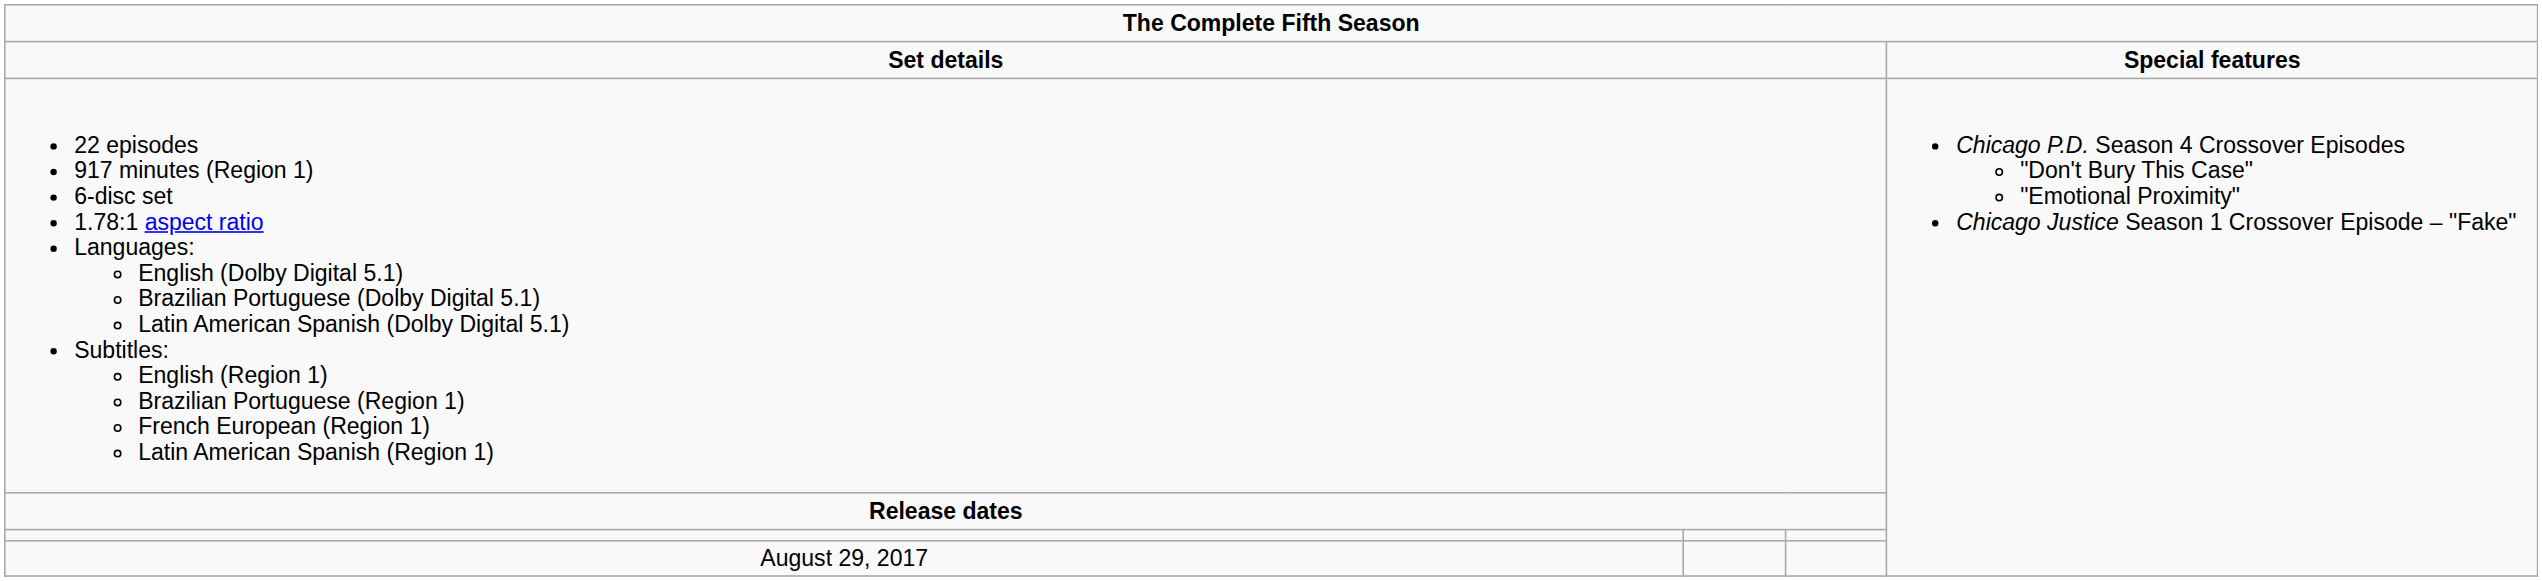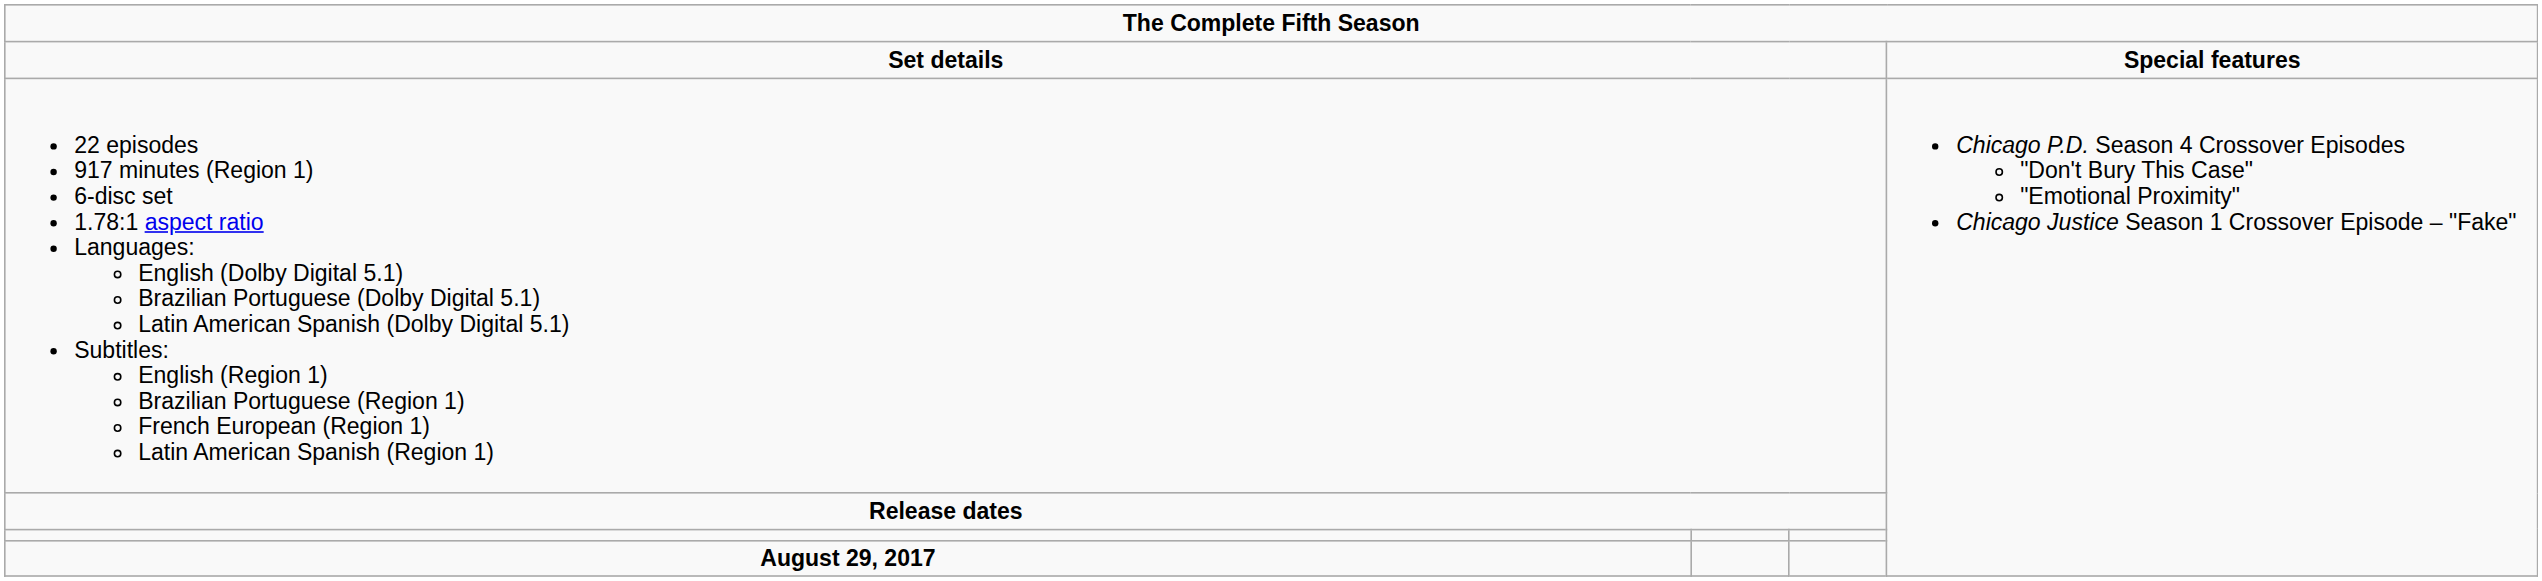(844, 559) normal -> (848, 559) bold
